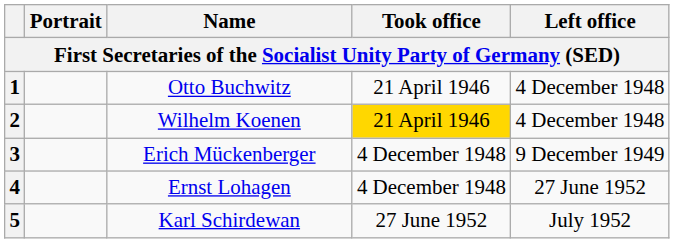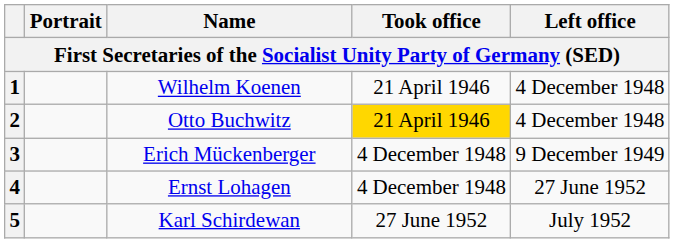(229, 87) Otto Buchwitz -> (229, 87) Wilhelm Koenen
(229, 120) Wilhelm Koenen -> (229, 120) Otto Buchwitz
